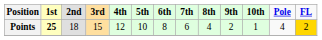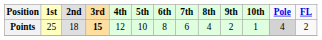(51, 27) bold -> (51, 27) normal
(98, 27) normal -> (98, 27) bold
(282, 27) no background -> (282, 27) lightgrey background
(306, 27) gold background -> (306, 27) no background
